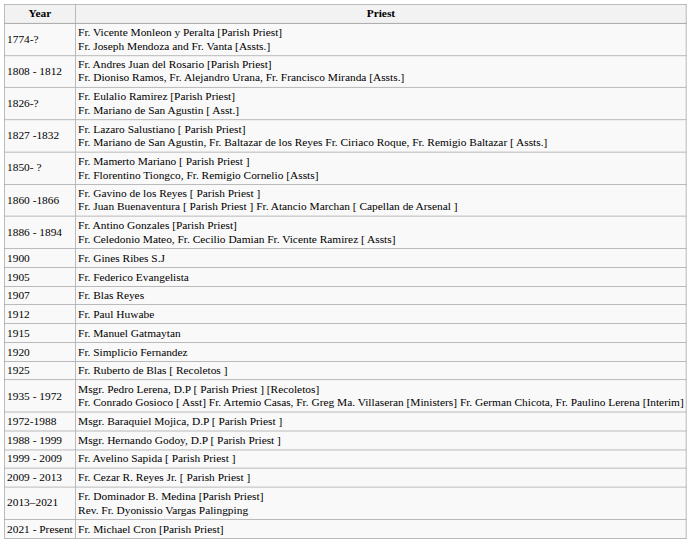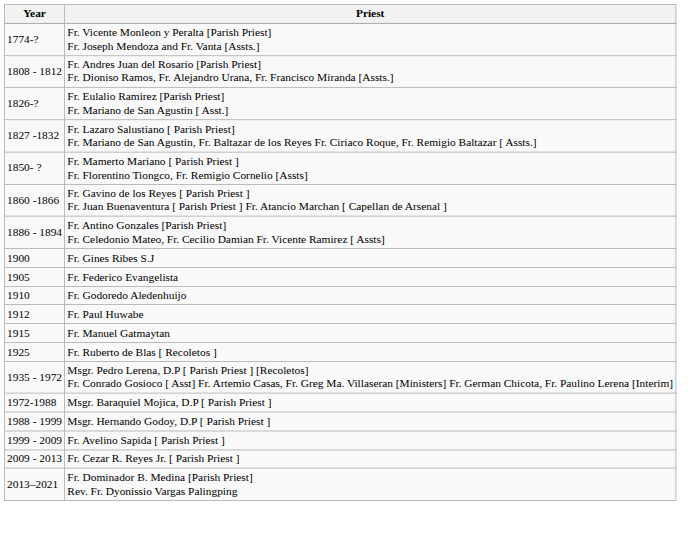- row: (111, 295)
+ row: (127, 295)
- row: (133, 352)
- row: (151, 529)
